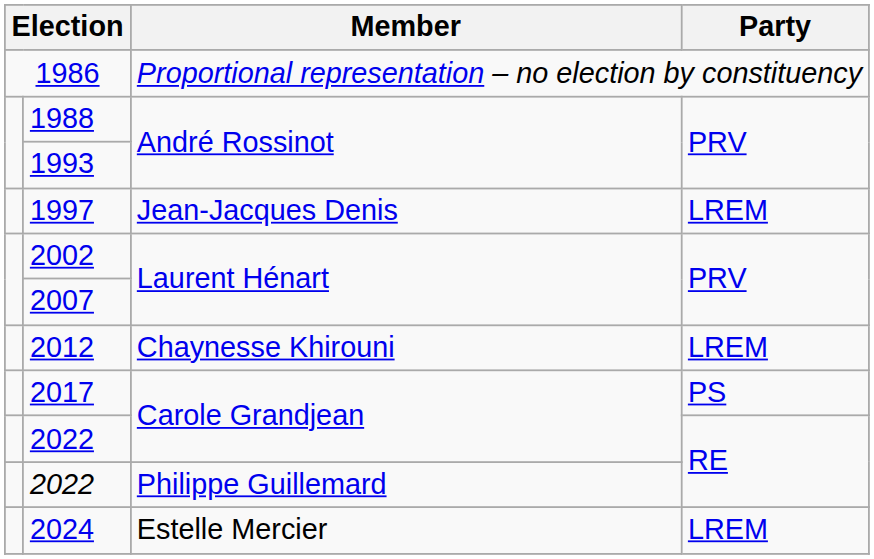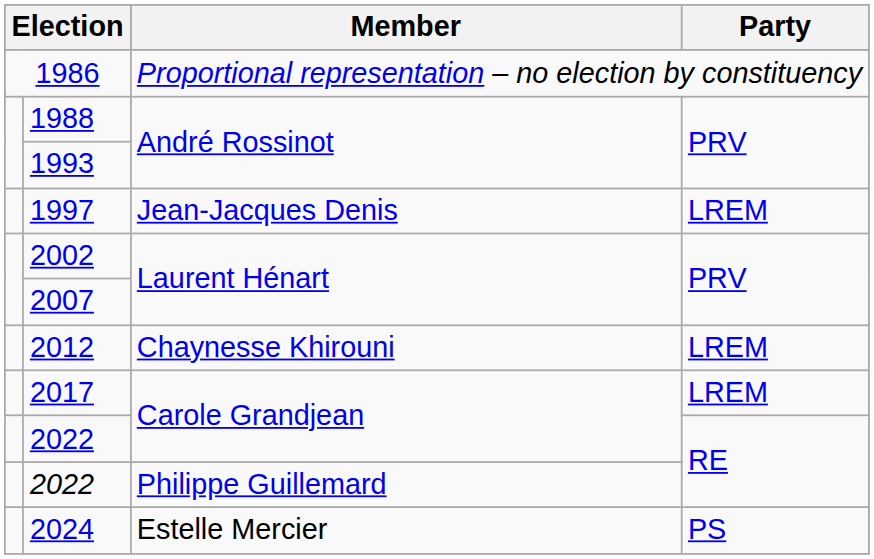(707, 392) PS -> (728, 392) LREM
(728, 529) LREM -> (707, 529) PS
